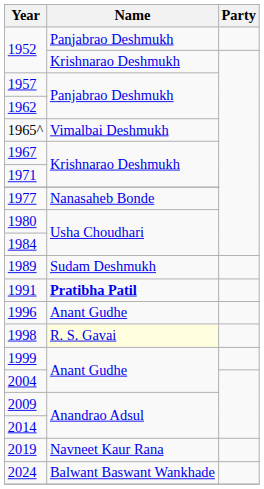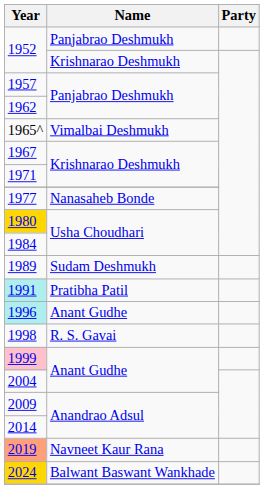(22, 221) no background -> (22, 221) gold background
(22, 289) no background -> (22, 289) paleturquoise background
(93, 289) bold -> (89, 289) normal
(22, 312) no background -> (22, 312) paleturquoise background
(83, 335) lightyellow background -> (83, 335) no background
(22, 358) no background -> (22, 358) pink background
(22, 449) no background -> (22, 449) lightsalmon background
(22, 472) no background -> (22, 472) gold background
